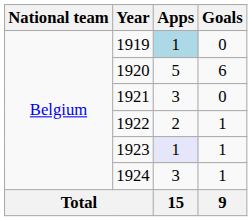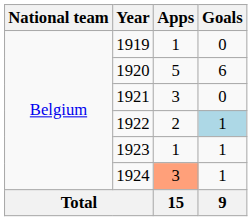(176, 44) lightblue background -> (176, 44) no background
(222, 123) no background -> (222, 123) lightblue background
(176, 149) lavender background -> (176, 149) no background
(176, 176) no background -> (176, 176) lightsalmon background
